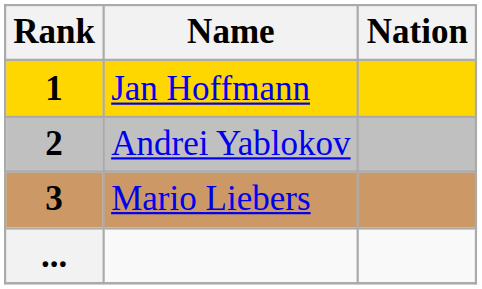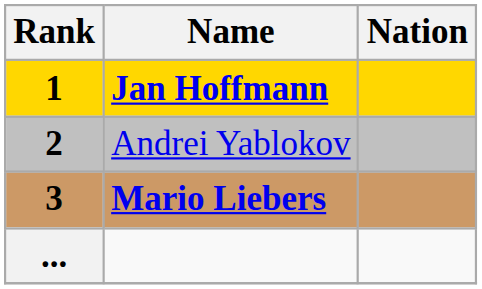(211, 87) normal -> (220, 87) bold
(211, 198) normal -> (219, 198) bold
